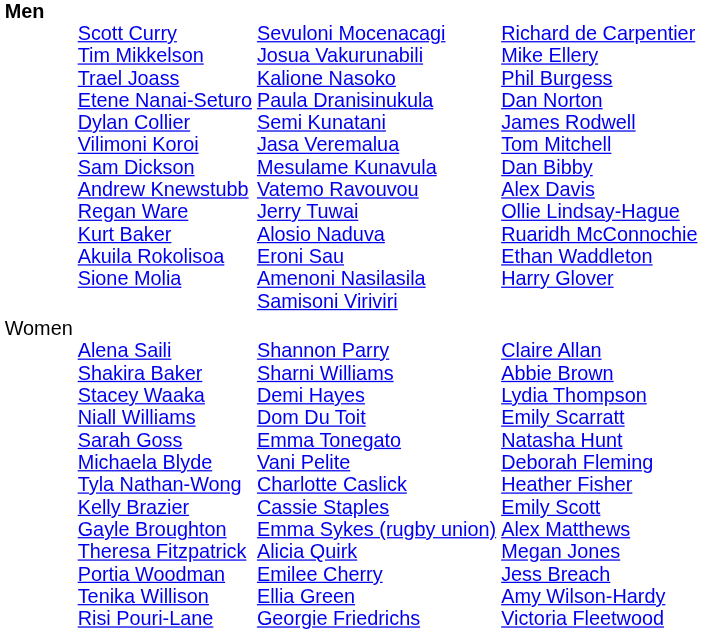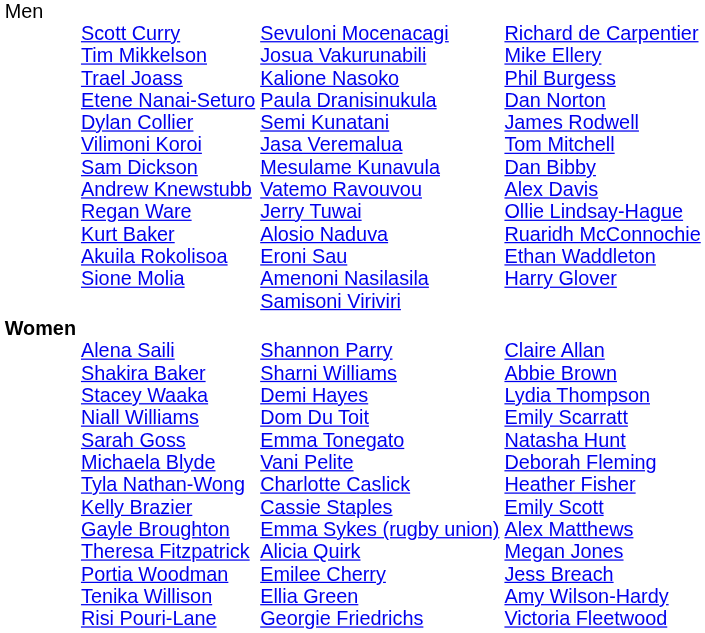(25, 11) bold -> (24, 11) normal
(39, 328) normal -> (40, 328) bold
